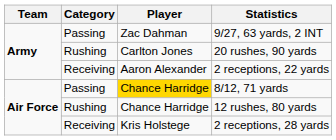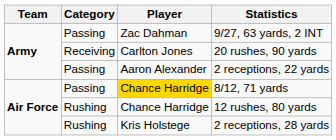(85, 51) Rushing -> (89, 51) Receiving
(89, 70) Receiving -> (84, 70) Passing
(89, 125) Receiving -> (85, 125) Rushing
